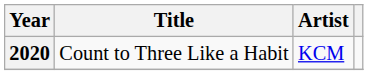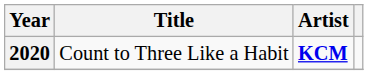(321, 52) normal -> (323, 52) bold
